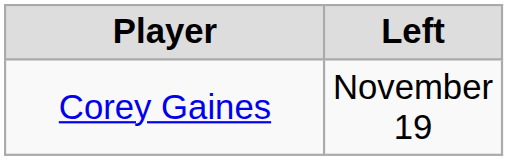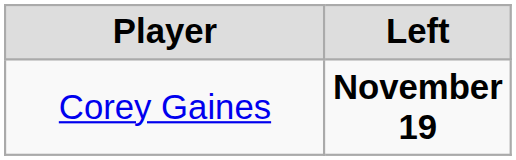(413, 106) normal -> (418, 106) bold
